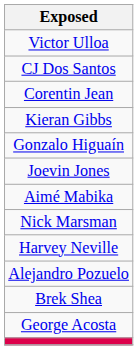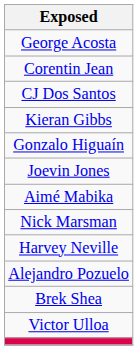(69, 42) Victor Ulloa -> (69, 42) George Acosta
(69, 68) CJ Dos Santos -> (69, 68) Corentin Jean
(69, 94) Corentin Jean -> (69, 94) CJ Dos Santos
(69, 324) George Acosta -> (69, 324) Victor Ulloa
